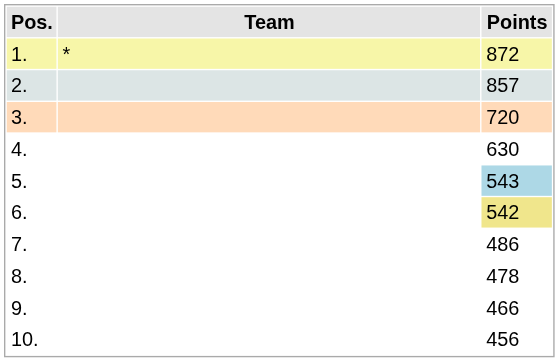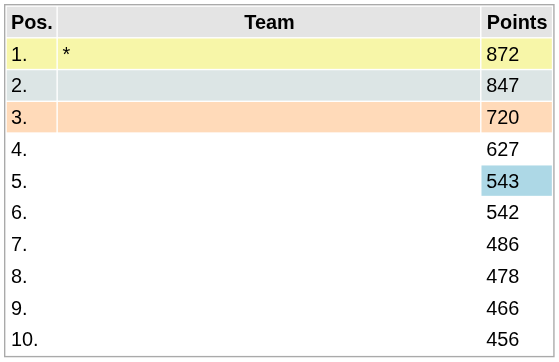(503, 85) 857 -> (503, 85) 847
(503, 149) 630 -> (503, 149) 627
(503, 212) khaki background -> (503, 212) no background
